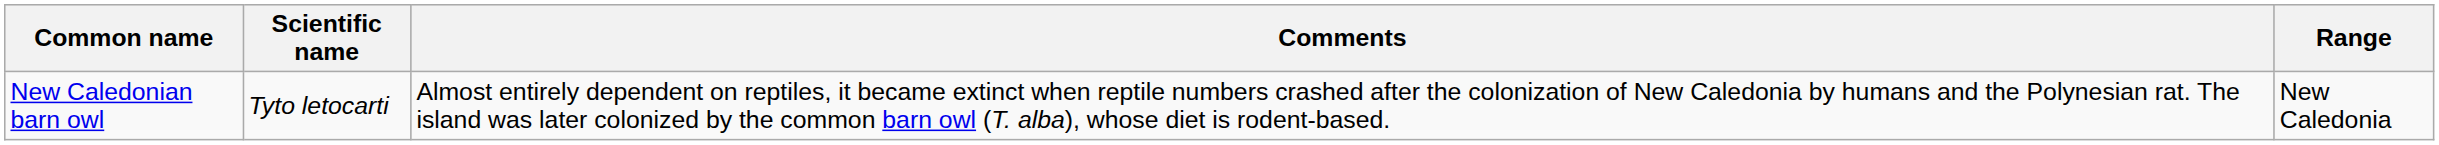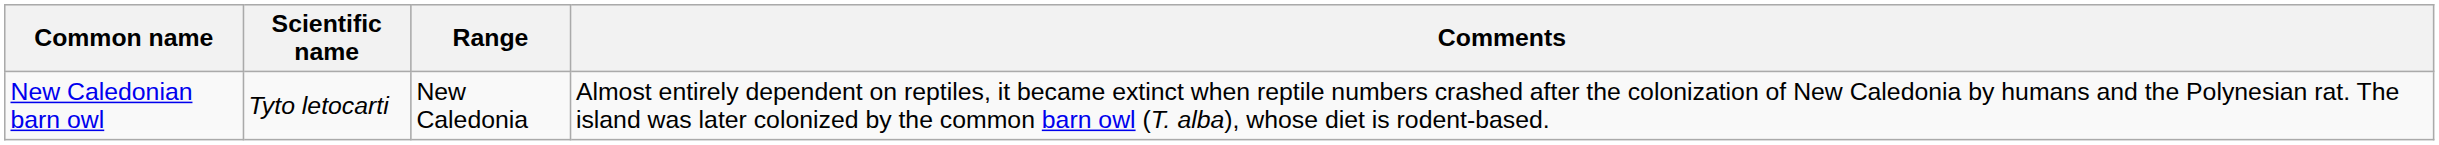columns swapped: (2354, 38) <-> (1342, 38)
